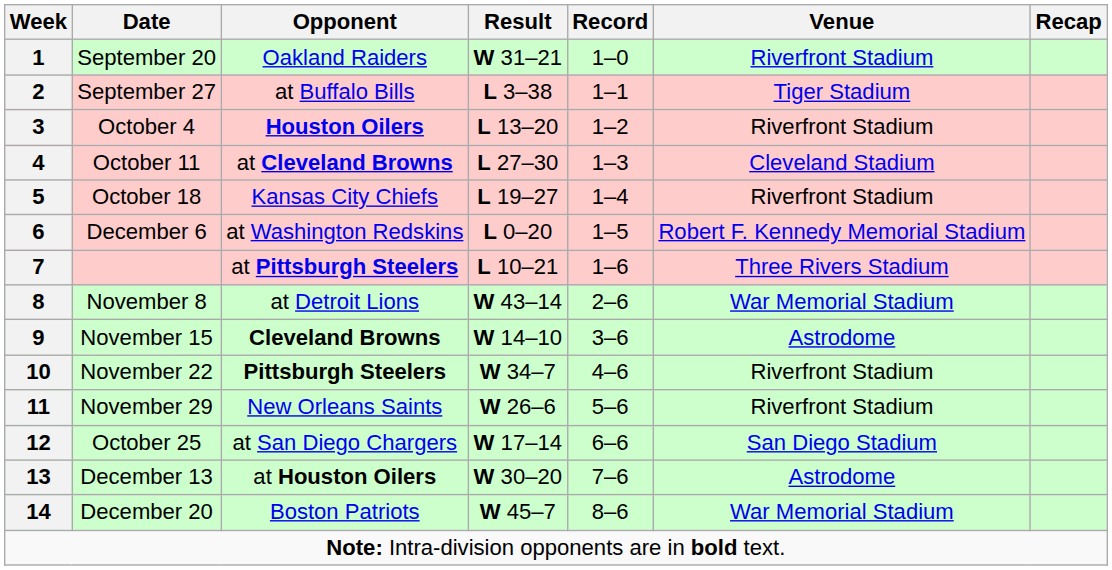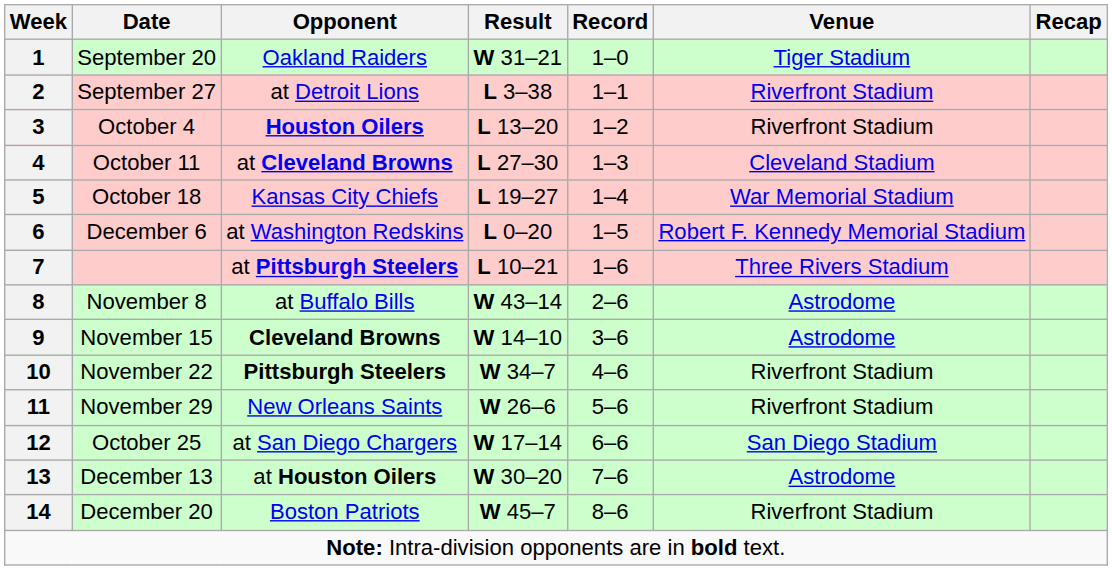(842, 57) Riverfront Stadium -> (842, 57) Tiger Stadium
(345, 92) at Buffalo Bills -> (345, 92) at Detroit Lions
(842, 92) Tiger Stadium -> (842, 92) Riverfront Stadium
(842, 197) Riverfront Stadium -> (842, 197) War Memorial Stadium
(345, 302) at Detroit Lions -> (345, 302) at Buffalo Bills
(842, 302) War Memorial Stadium -> (842, 302) Astrodome
(842, 512) War Memorial Stadium -> (842, 512) Riverfront Stadium
